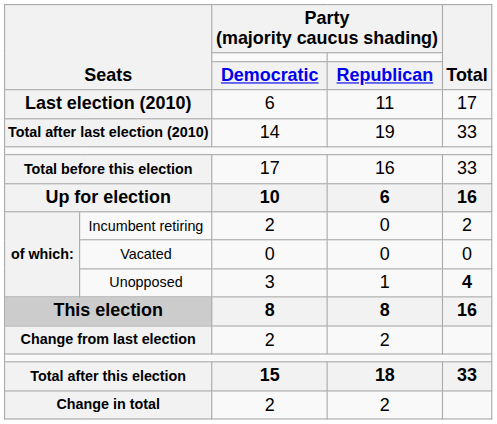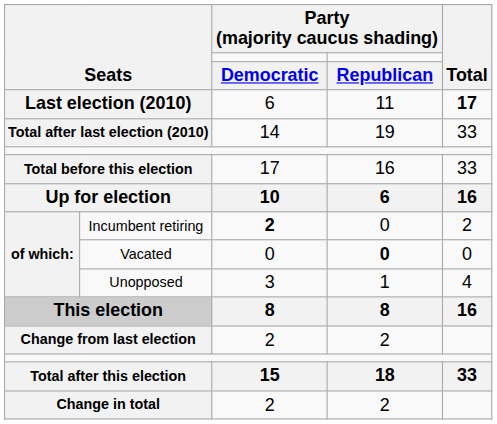(467, 103) normal -> (467, 103) bold
(270, 225) normal -> (270, 225) bold
(385, 254) normal -> (385, 254) bold
(467, 282) bold -> (467, 282) normal
